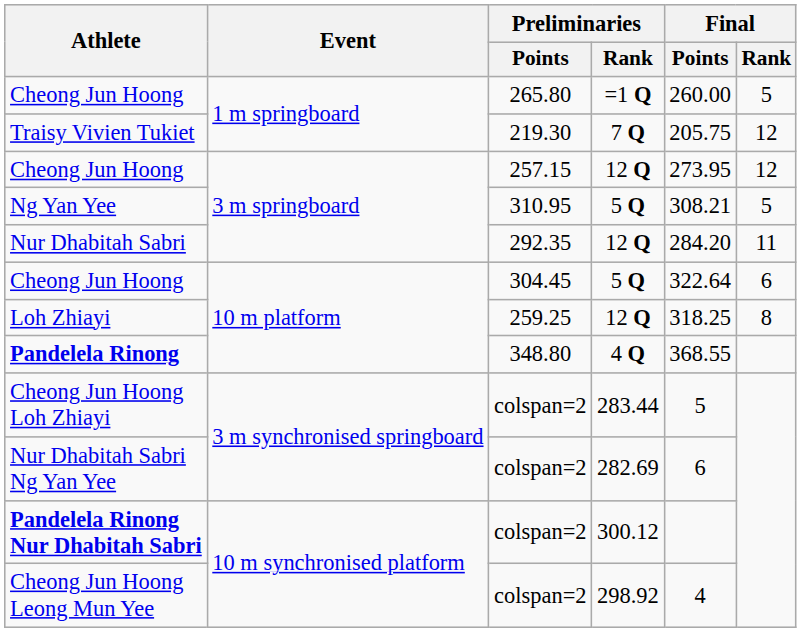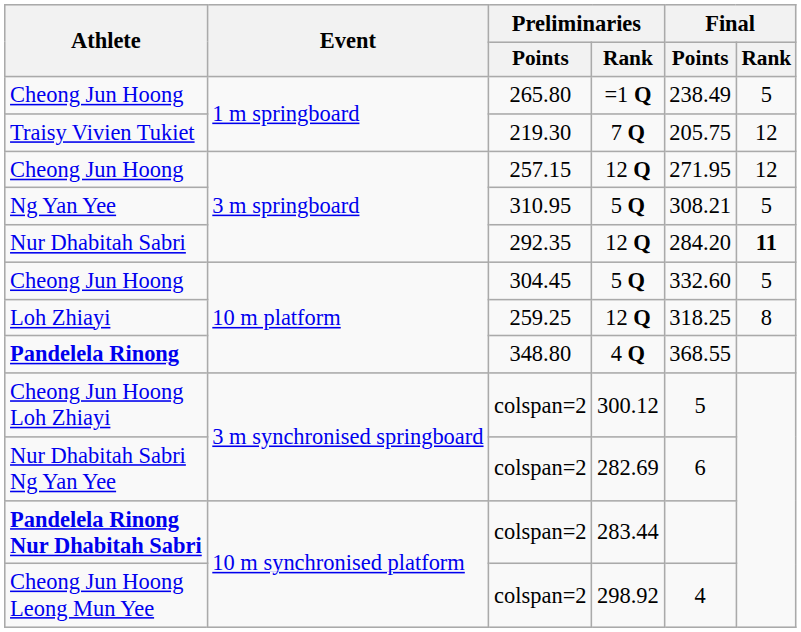(700, 95) 260.00 -> (700, 95) 238.49
(700, 169) 273.95 -> (700, 169) 271.95
(766, 243) normal -> (766, 243) bold
(700, 280) 322.64 -> (700, 280) 332.60
(766, 280) 6 -> (766, 280) 5
(628, 405) 283.44 -> (628, 405) 300.12
(628, 532) 300.12 -> (628, 532) 283.44
